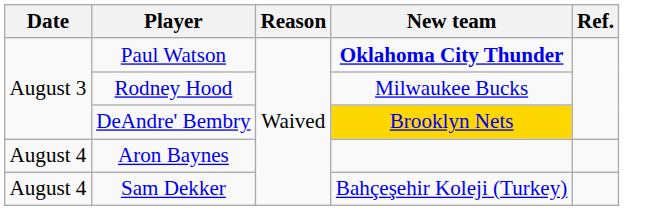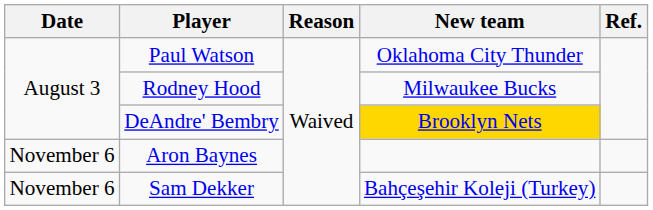(452, 54) bold -> (480, 54) normal
(48, 155) August 4 -> (62, 155) November 6
(48, 188) August 4 -> (62, 188) November 6
